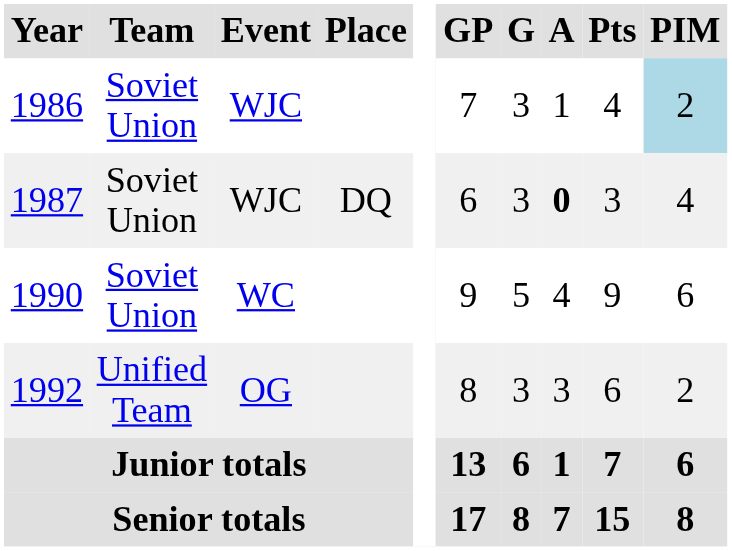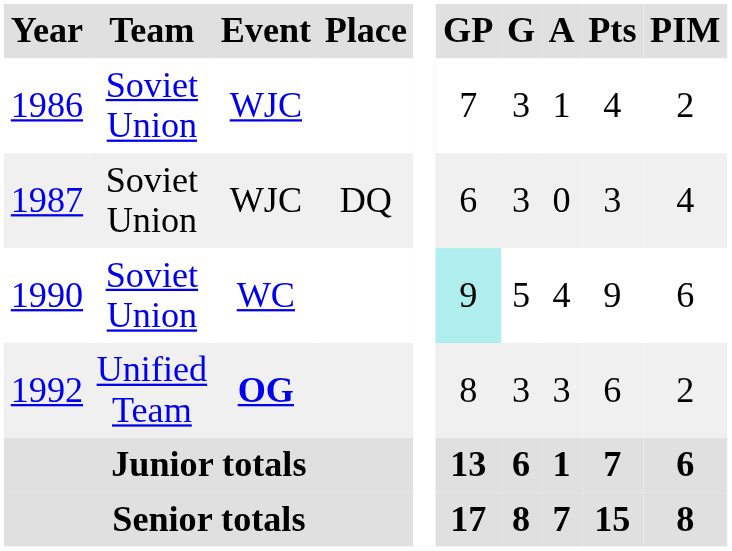(685, 105) lightblue background -> (685, 105) no background
(562, 199) bold -> (562, 199) normal
(468, 294) no background -> (468, 294) paleturquoise background
(266, 389) normal -> (266, 389) bold
